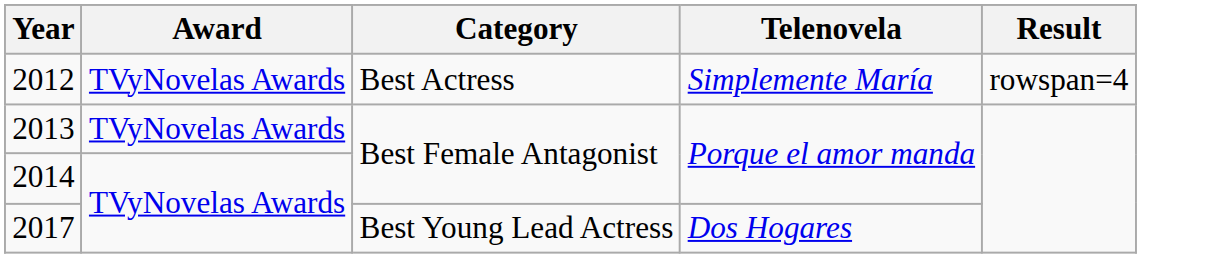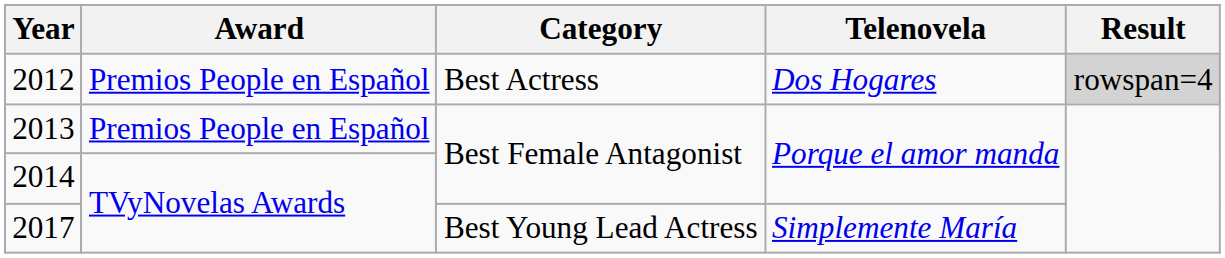(217, 78) TVyNovelas Awards -> (259, 78) Premios People en Español
(810, 78) Simplemente María -> (854, 78) Dos Hogares
(1059, 78) no background -> (1143, 78) lightgrey background
(217, 128) TVyNovelas Awards -> (259, 128) Premios People en Español
(770, 227) Dos Hogares -> (895, 227) Simplemente María
